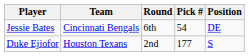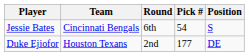(214, 28) DE -> (210, 28) S
(210, 43) S -> (214, 43) DE
